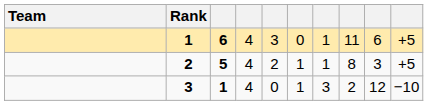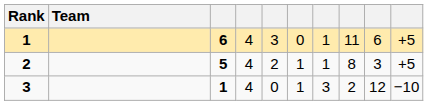columns swapped: (188, 16) <-> (27, 16)
